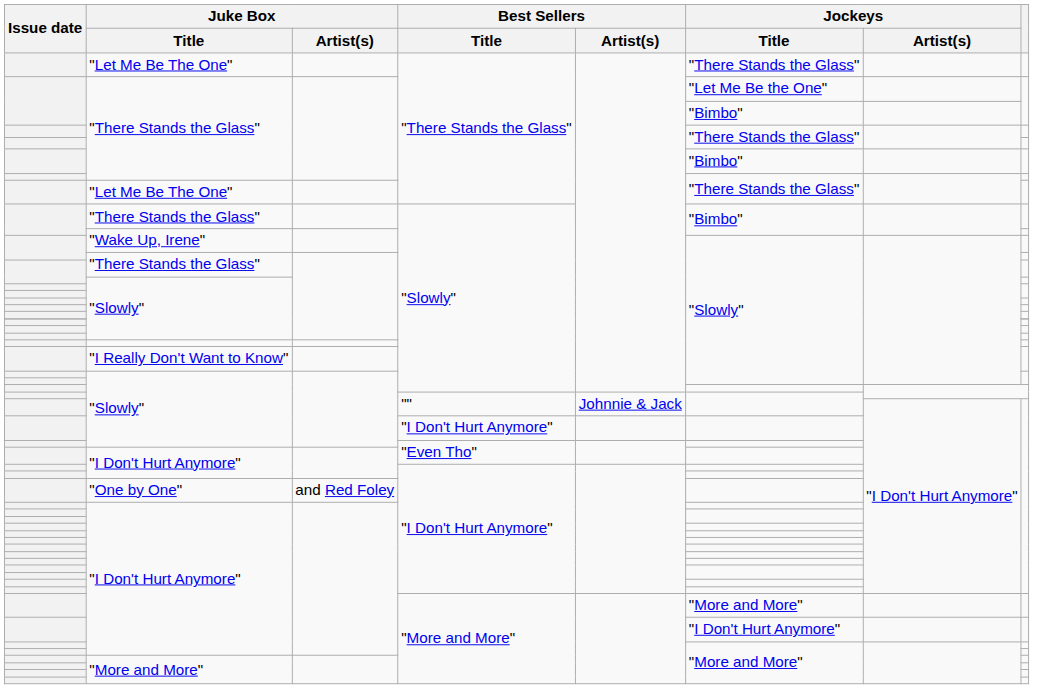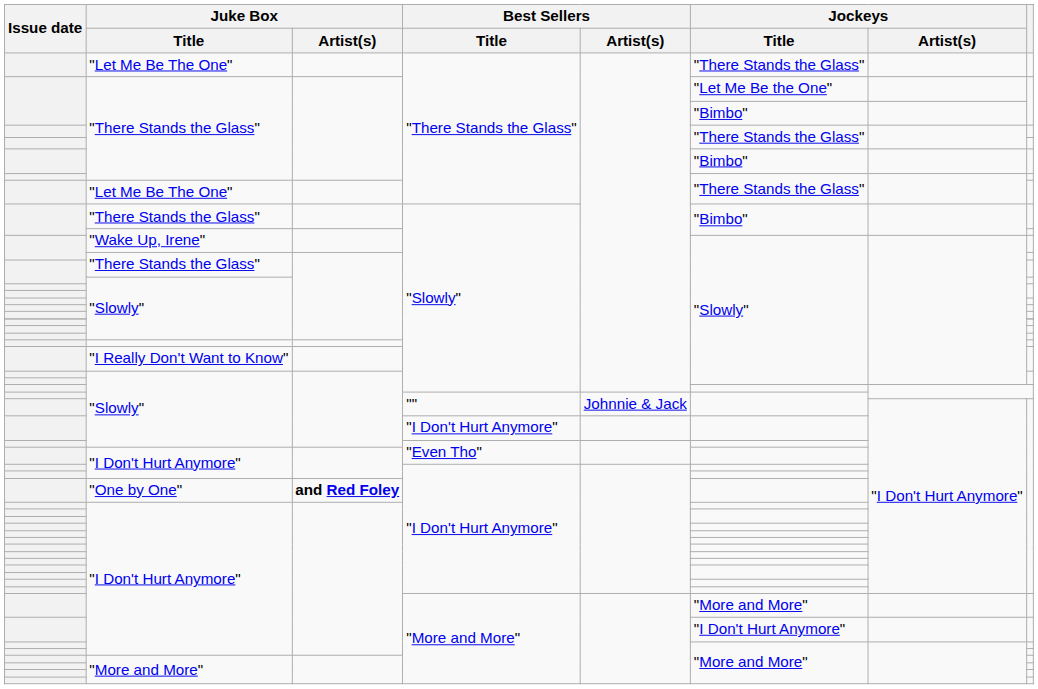(345, 490) normal -> (347, 490) bold
